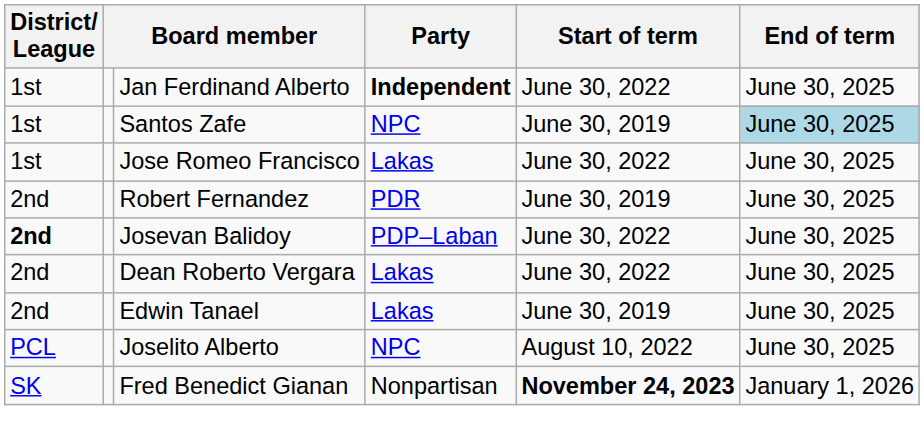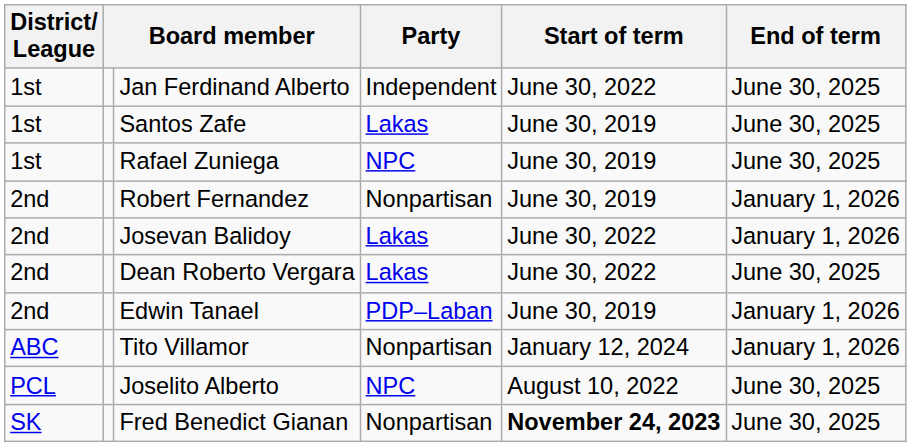(441, 86) bold -> (431, 86) normal
(396, 124) NPC -> (397, 124) Lakas
(820, 124) lightblue background -> (806, 124) no background
+ row: (199, 161)
- row: (240, 161)
(396, 198) PDR -> (429, 198) Nonpartisan
(820, 198) June 30, 2025 -> (816, 198) January 1, 2026
(31, 236) bold -> (30, 236) normal
(434, 236) PDP–Laban -> (397, 236) Lakas
(820, 236) June 30, 2025 -> (816, 236) January 1, 2026
(402, 310) Lakas -> (429, 310) PDP–Laban
(820, 310) June 30, 2025 -> (816, 310) January 1, 2026
+ row: (184, 348)
(830, 385) January 1, 2026 -> (806, 422) June 30, 2025
